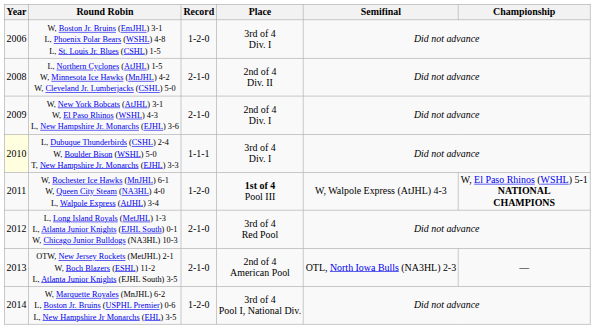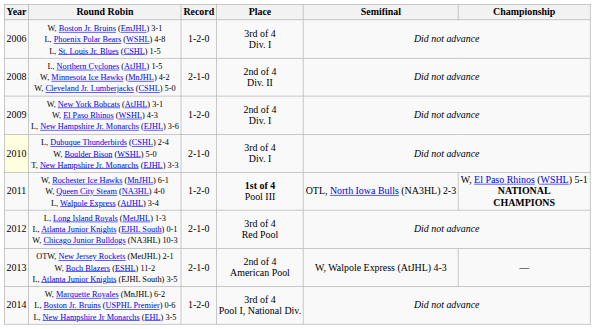(199, 115) 2-1-0 -> (199, 115) 1-2-0
(199, 153) 1-1-1 -> (199, 153) 2-1-0
(381, 191) W, Walpole Express (AtJHL) 4-3 -> (381, 191) OTL, North Iowa Bulls (NA3HL) 2-3
(381, 267) OTL, North Iowa Bulls (NA3HL) 2-3 -> (381, 267) W, Walpole Express (AtJHL) 4-3
